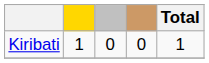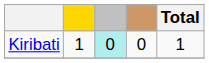(110, 44) no background -> (110, 44) paleturquoise background
